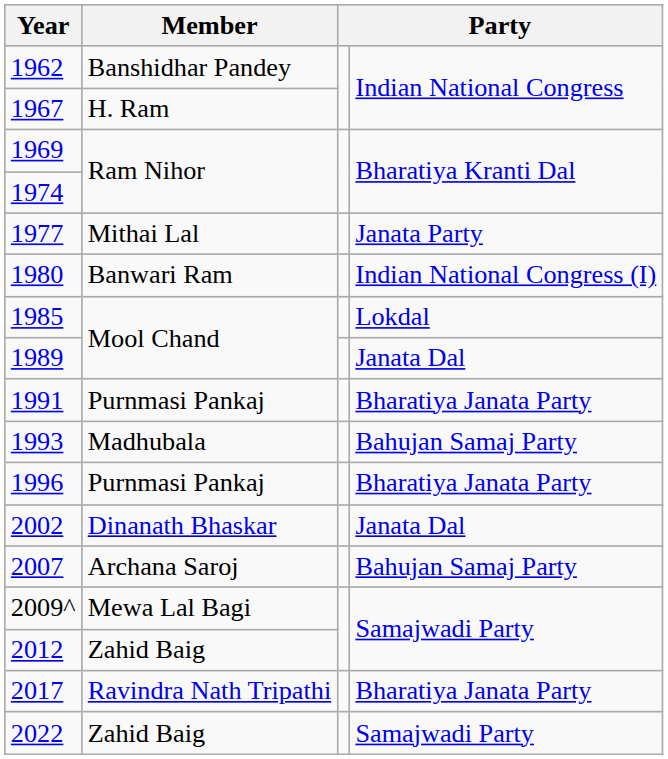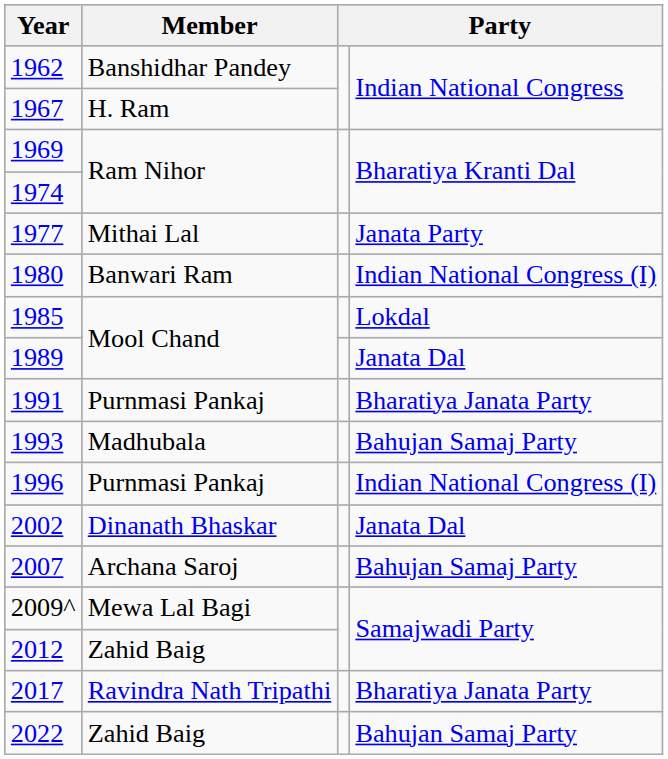(473, 483) Bharatiya Janata Party -> (506, 483) Indian National Congress (I)
(445, 732) Samajwadi Party -> (466, 732) Bahujan Samaj Party
